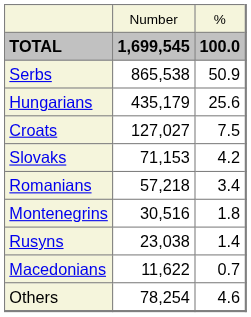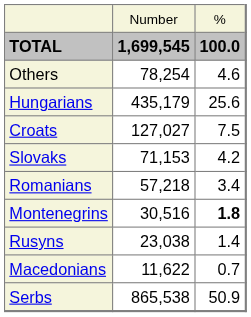rows swapped: (31, 74) <-> (34, 297)
(229, 213) normal -> (229, 213) bold
